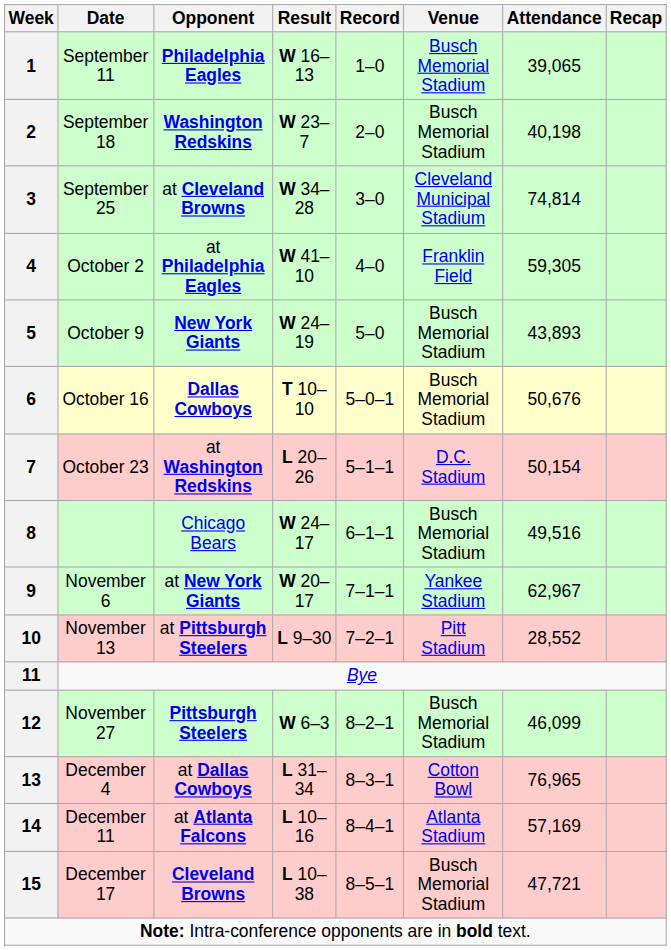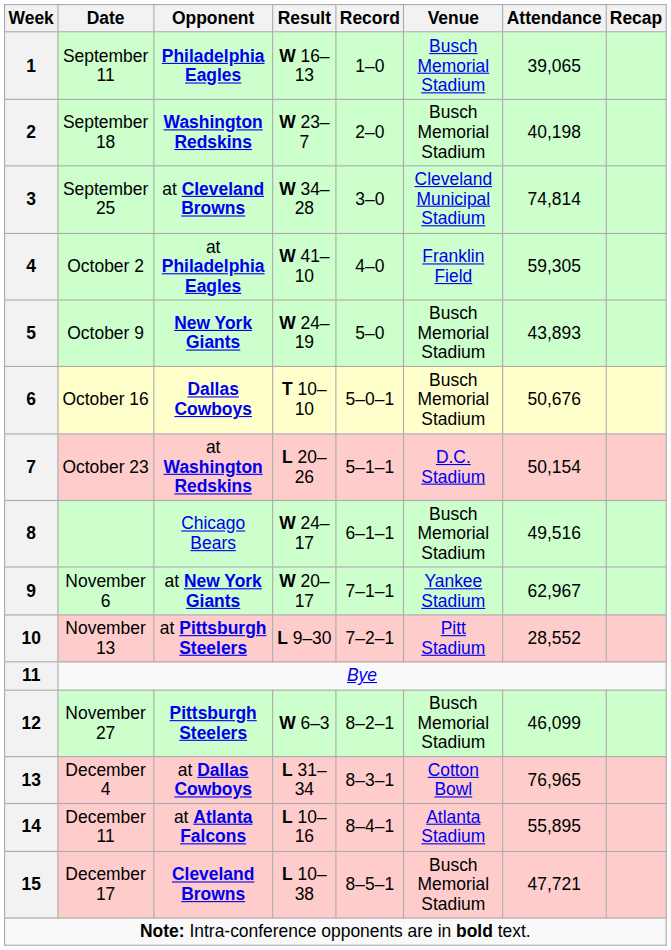(554, 827) 57,169 -> (554, 827) 55,895
